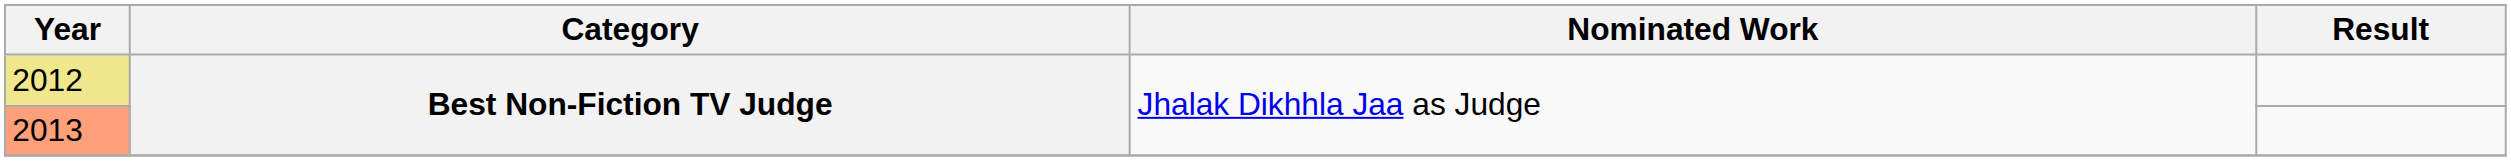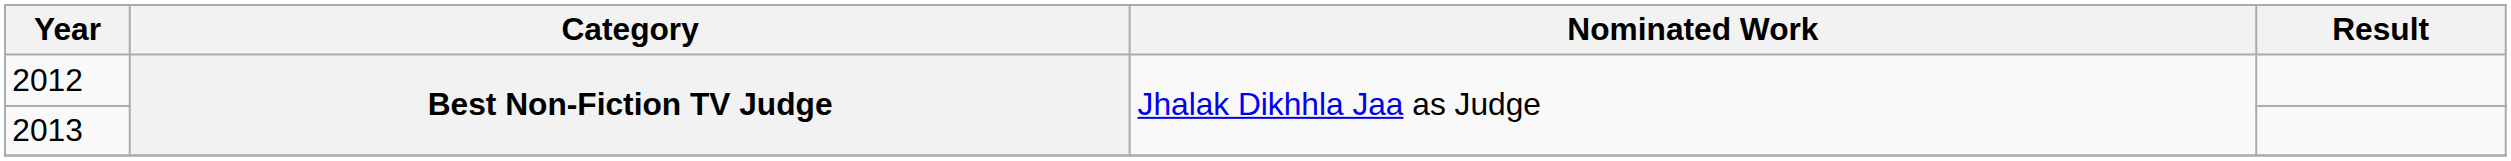(48, 79) khaki background -> (48, 79) no background
(48, 130) lightsalmon background -> (48, 130) no background
